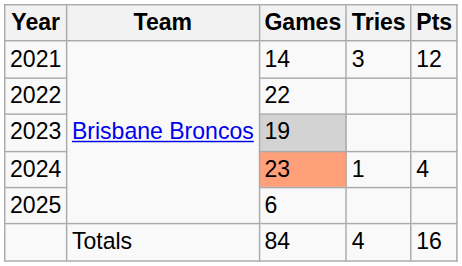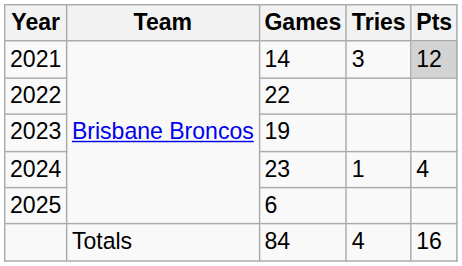(429, 59) no background -> (429, 59) lightgrey background
(277, 132) lightgrey background -> (277, 132) no background
(277, 168) lightsalmon background -> (277, 168) no background
